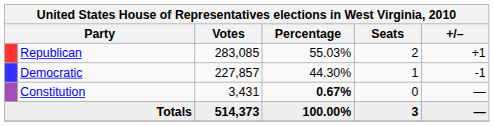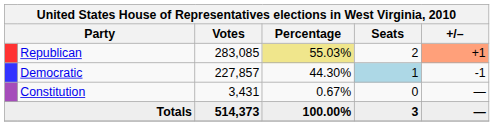(330, 53) no background -> (330, 53) khaki background
(479, 53) no background -> (479, 53) lightsalmon background
(415, 73) no background -> (415, 73) lightblue background
(334, 92) bold -> (334, 92) normal
